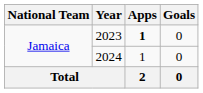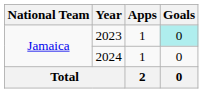(142, 35) bold -> (142, 35) normal
(179, 35) no background -> (179, 35) paleturquoise background
